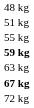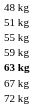(17, 52) bold -> (16, 52) normal
(16, 68) normal -> (17, 68) bold
(17, 83) bold -> (16, 83) normal
